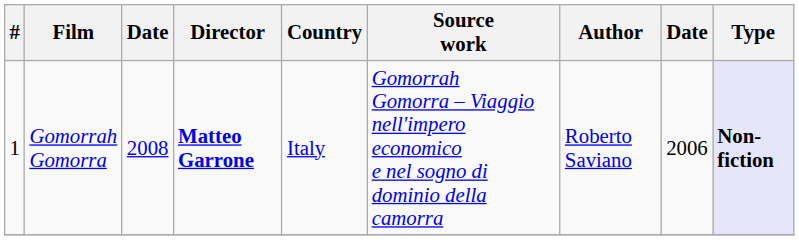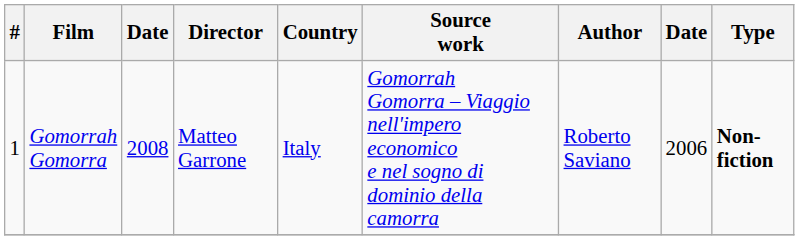(216, 147) bold -> (212, 147) normal
(746, 147) lavender background -> (745, 147) no background
